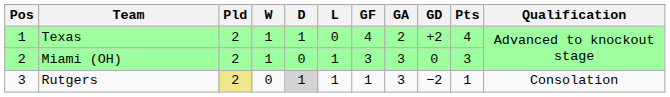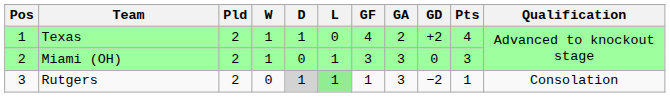(235, 81) khaki background -> (235, 81) no background
(335, 81) no background -> (335, 81) lightgreen background
